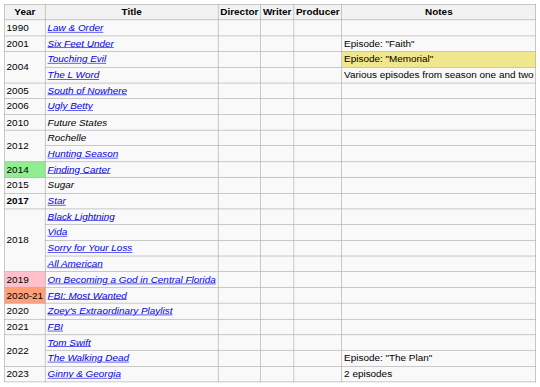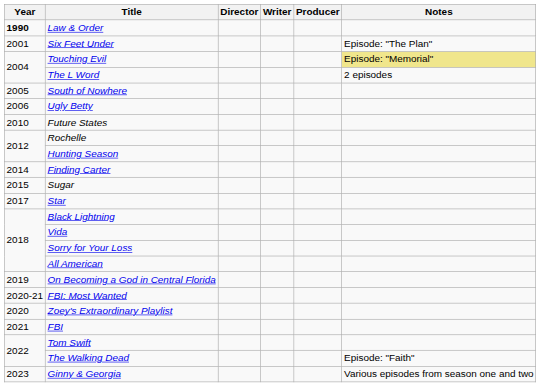(18, 28) normal -> (18, 28) bold
(379, 43) Episode: "Faith" -> (388, 43) Episode: "The Plan"
(439, 75) Various episodes from season one and two -> (368, 75) 2 episodes
(18, 169) lightgreen background -> (18, 169) no background
(18, 201) bold -> (18, 201) normal
(18, 279) pink background -> (18, 279) no background
(25, 295) lightsalmon background -> (25, 295) no background
(388, 358) Episode: "The Plan" -> (379, 358) Episode: "Faith"
(368, 374) 2 episodes -> (439, 374) Various episodes from season one and two
